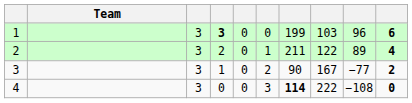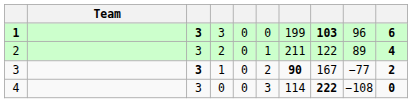(16, 32) normal -> (16, 32) bold
(198, 32) normal -> (198, 32) bold
(221, 32) bold -> (221, 32) normal
(327, 32) normal -> (327, 32) bold
(198, 70) normal -> (198, 70) bold
(295, 70) normal -> (295, 70) bold
(295, 88) bold -> (295, 88) normal
(327, 88) normal -> (327, 88) bold
